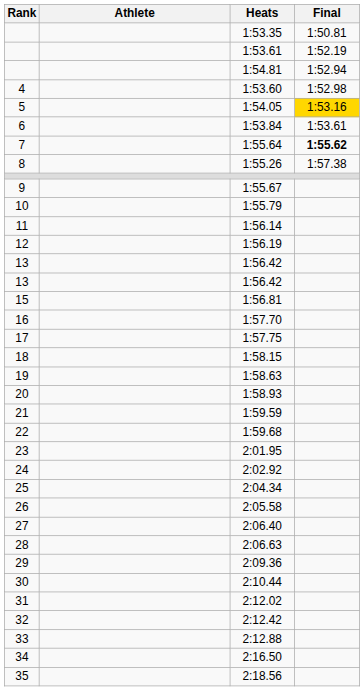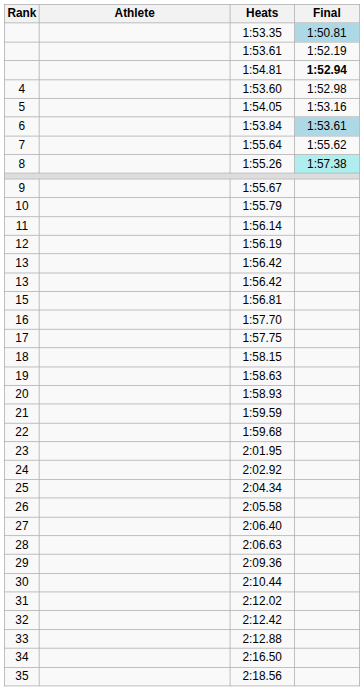(327, 32) no background -> (327, 32) lightblue background
(327, 70) normal -> (327, 70) bold
(327, 107) gold background -> (327, 107) no background
(327, 126) no background -> (327, 126) lightblue background
(327, 145) bold -> (327, 145) normal
(327, 164) no background -> (327, 164) paleturquoise background
